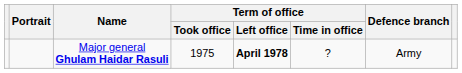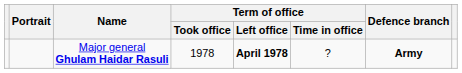(202, 53) 1975 -> (202, 53) 1978
(409, 53) normal -> (409, 53) bold
